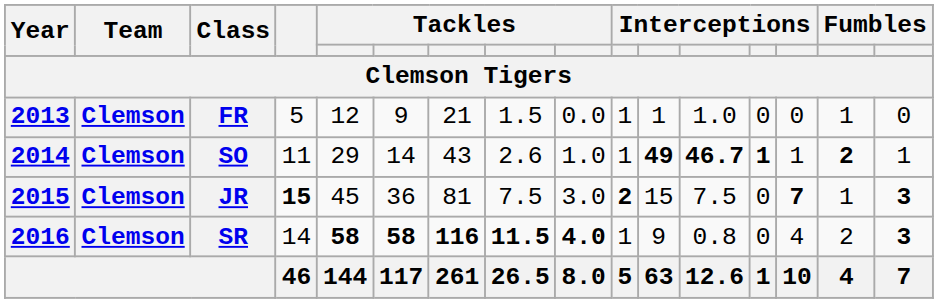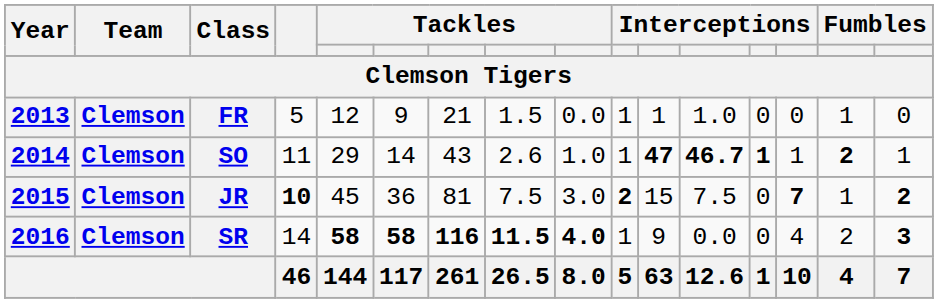(659, 157) 49 -> (659, 157) 47
(297, 197) 15 -> (297, 197) 10
(904, 197) 3 -> (904, 197) 2
(715, 237) 0.8 -> (715, 237) 0.0
